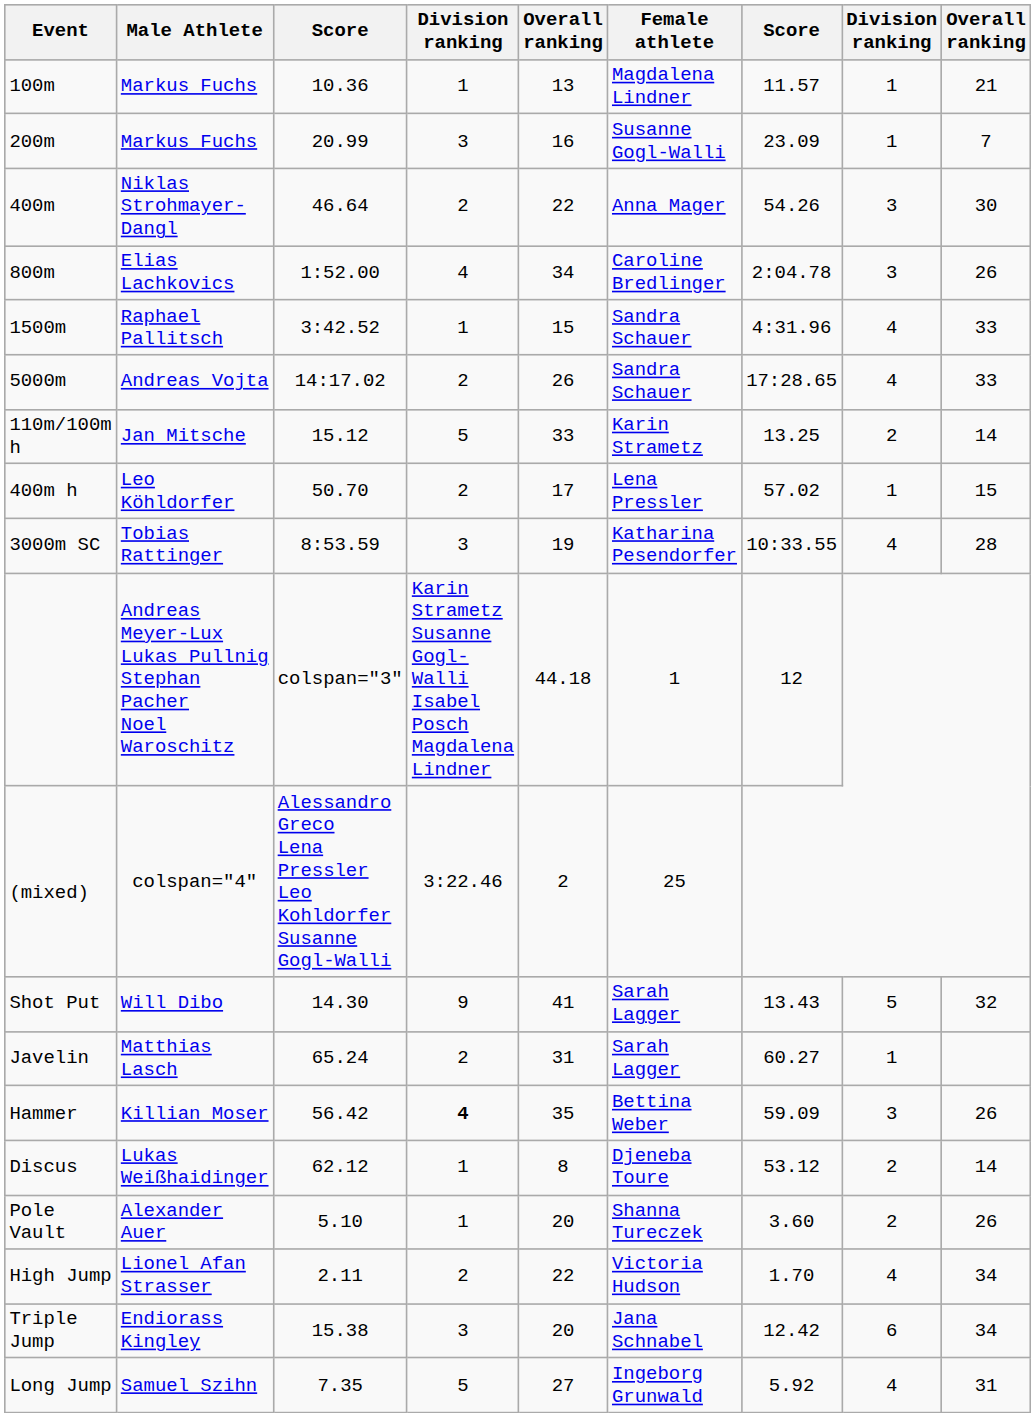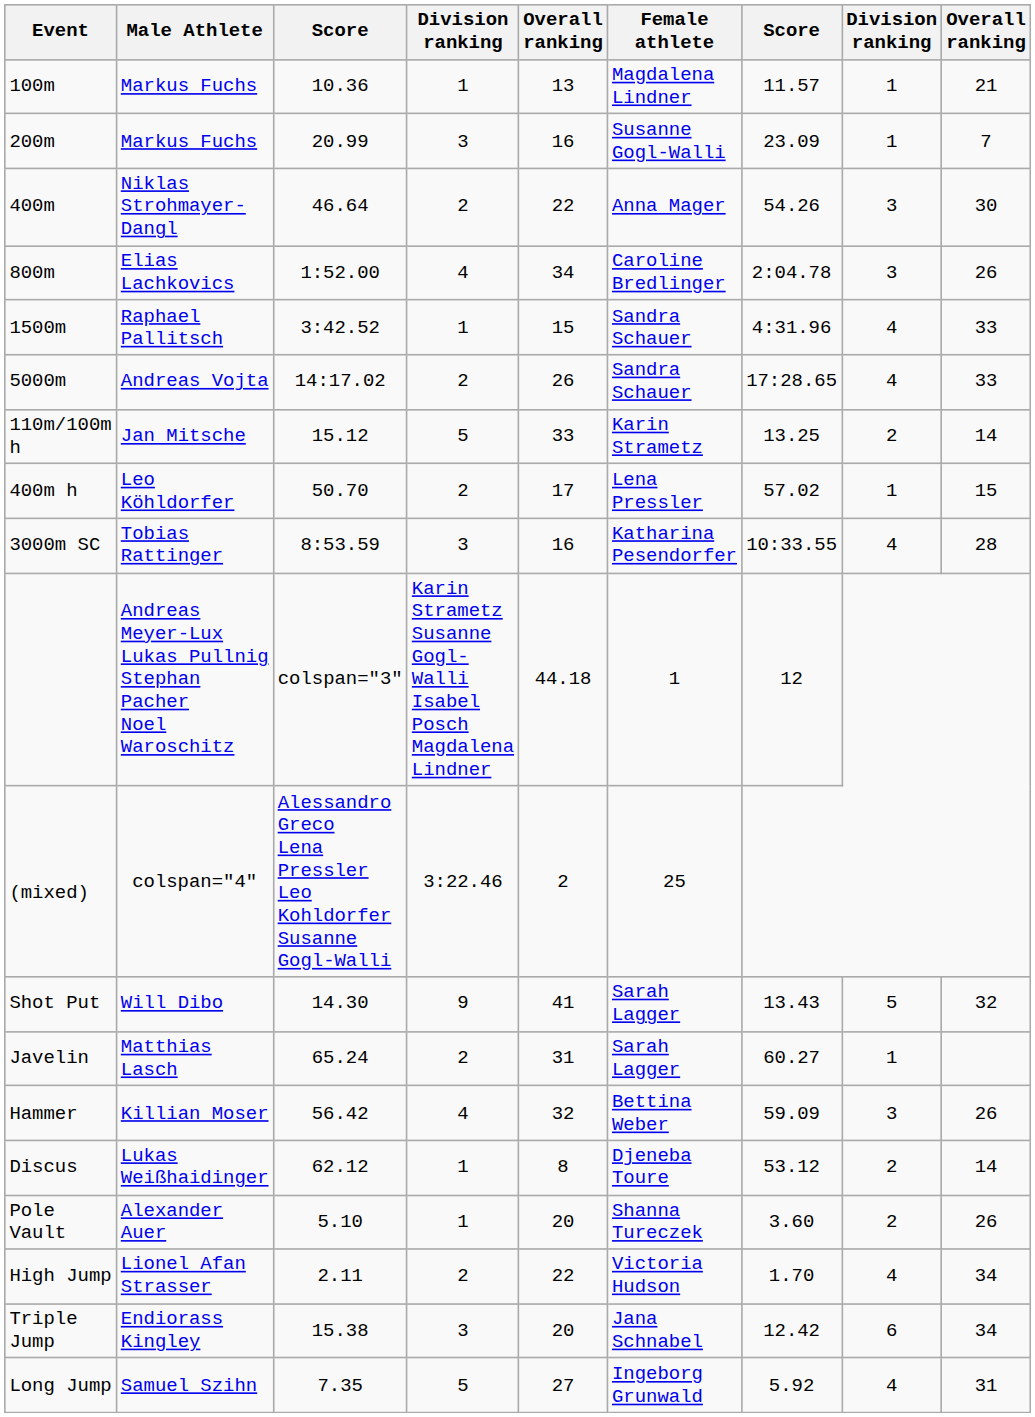(563, 545) 19 -> (563, 545) 16
(463, 1113) bold -> (463, 1113) normal
(563, 1113) 35 -> (563, 1113) 32
